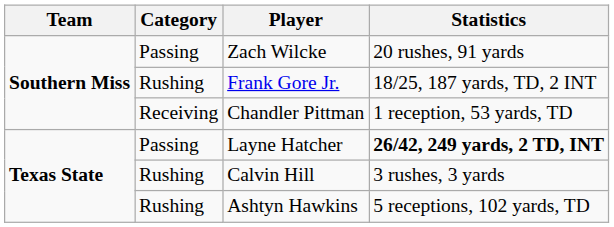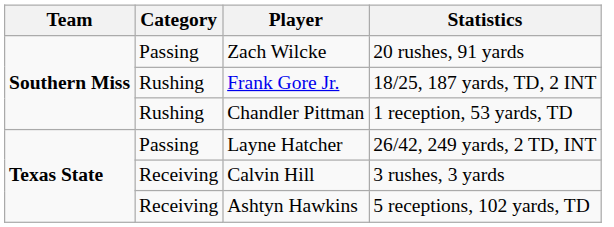(179, 113) Receiving -> (172, 113) Rushing
(489, 144) bold -> (485, 144) normal
(172, 175) Rushing -> (179, 175) Receiving
(172, 206) Rushing -> (179, 206) Receiving
